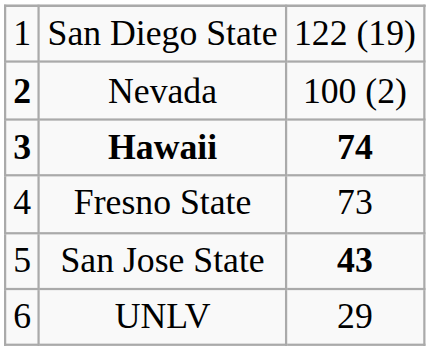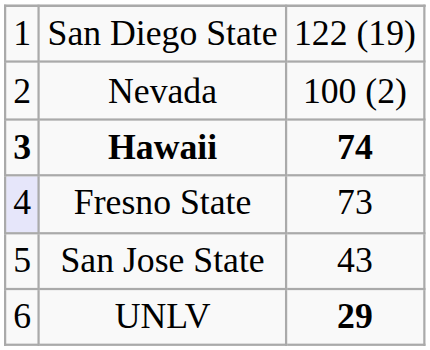(22, 90) bold -> (22, 90) normal
(22, 203) no background -> (22, 203) lavender background
(355, 259) bold -> (355, 259) normal
(355, 316) normal -> (355, 316) bold
